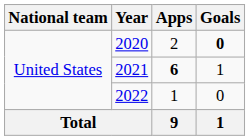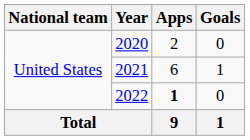(220, 43) bold -> (220, 43) normal
(174, 69) bold -> (174, 69) normal
(174, 95) normal -> (174, 95) bold
